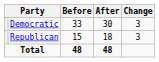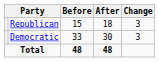rows swapped: (34, 24) <-> (34, 37)
